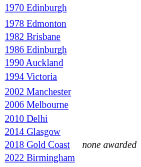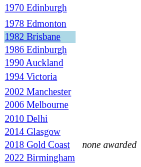(33, 37) no background -> (33, 37) lightblue background
